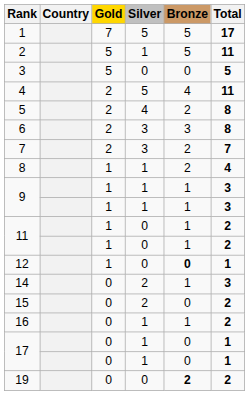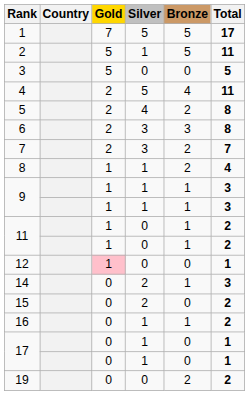(109, 264) no background -> (109, 264) pink background
(187, 264) bold -> (187, 264) normal
(187, 380) bold -> (187, 380) normal
